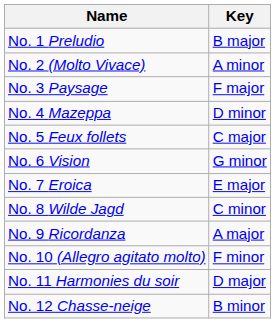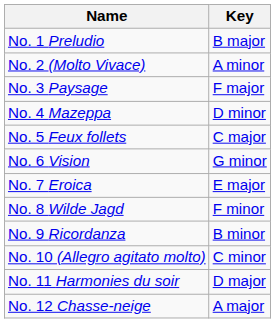(239, 209) C minor -> (238, 209) F minor
(238, 233) A major -> (239, 233) B minor
(238, 257) F minor -> (239, 257) C minor
(239, 305) B minor -> (238, 305) A major
